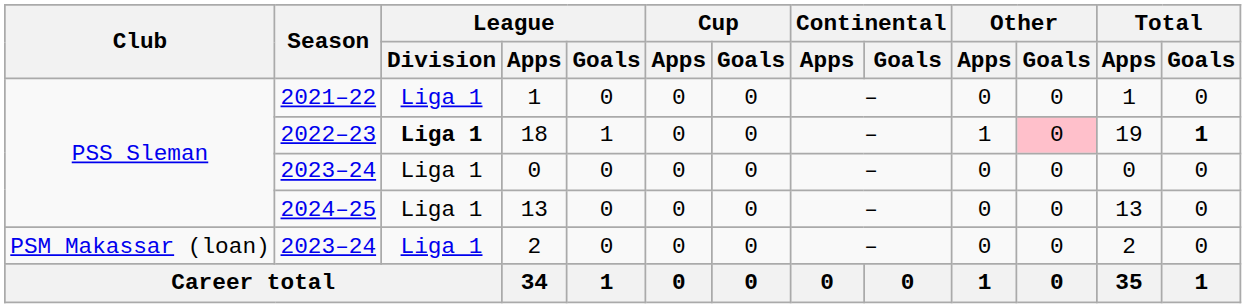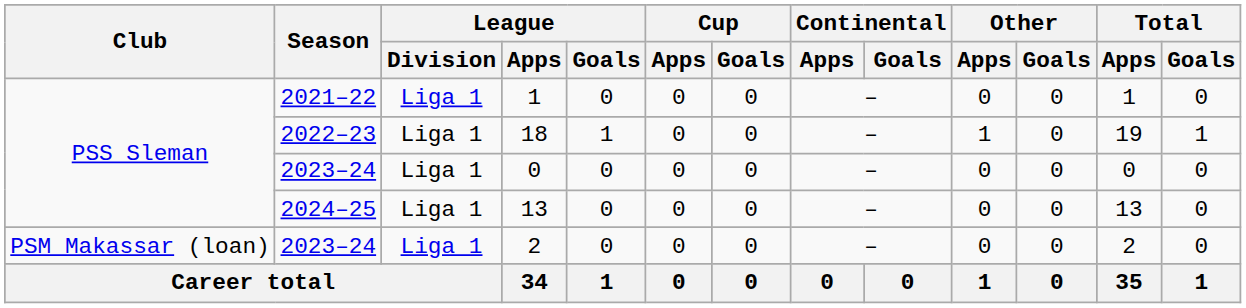(442, 135) bold -> (442, 135) normal
(1057, 135) pink background -> (1057, 135) no background
(1201, 135) bold -> (1201, 135) normal
